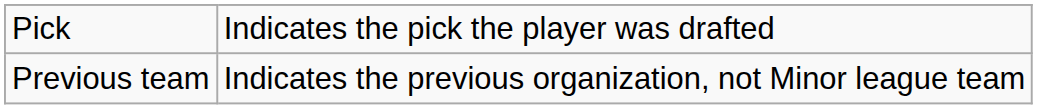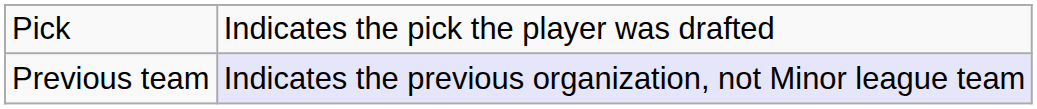(625, 77) no background -> (625, 77) lavender background
